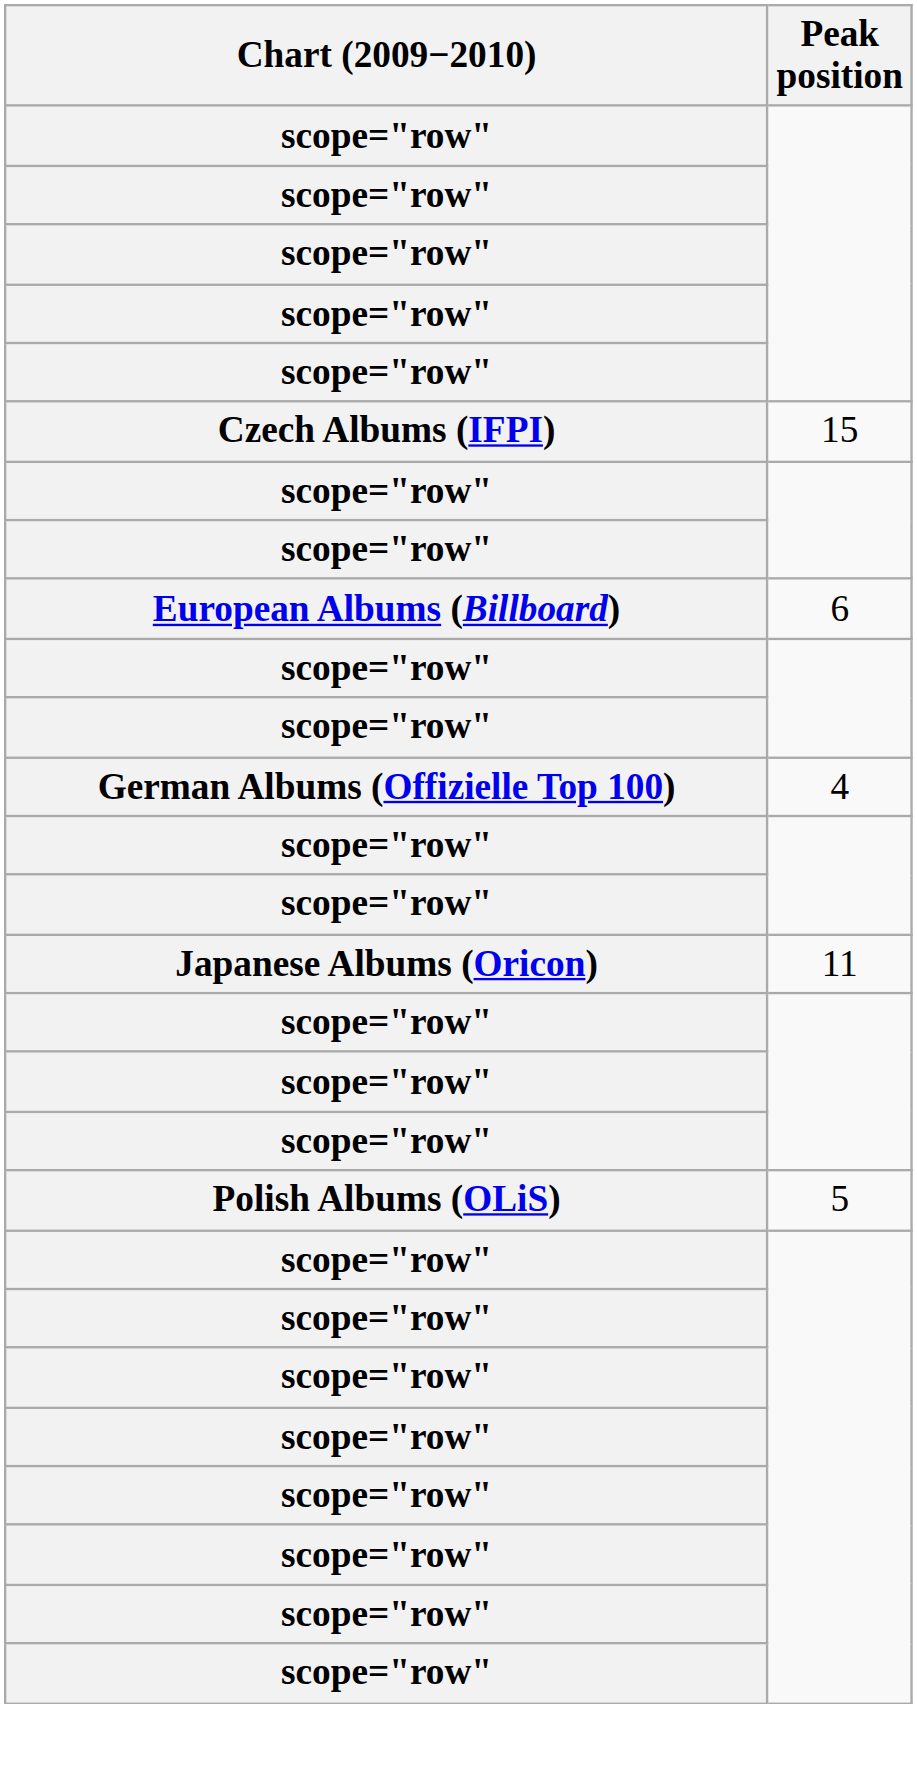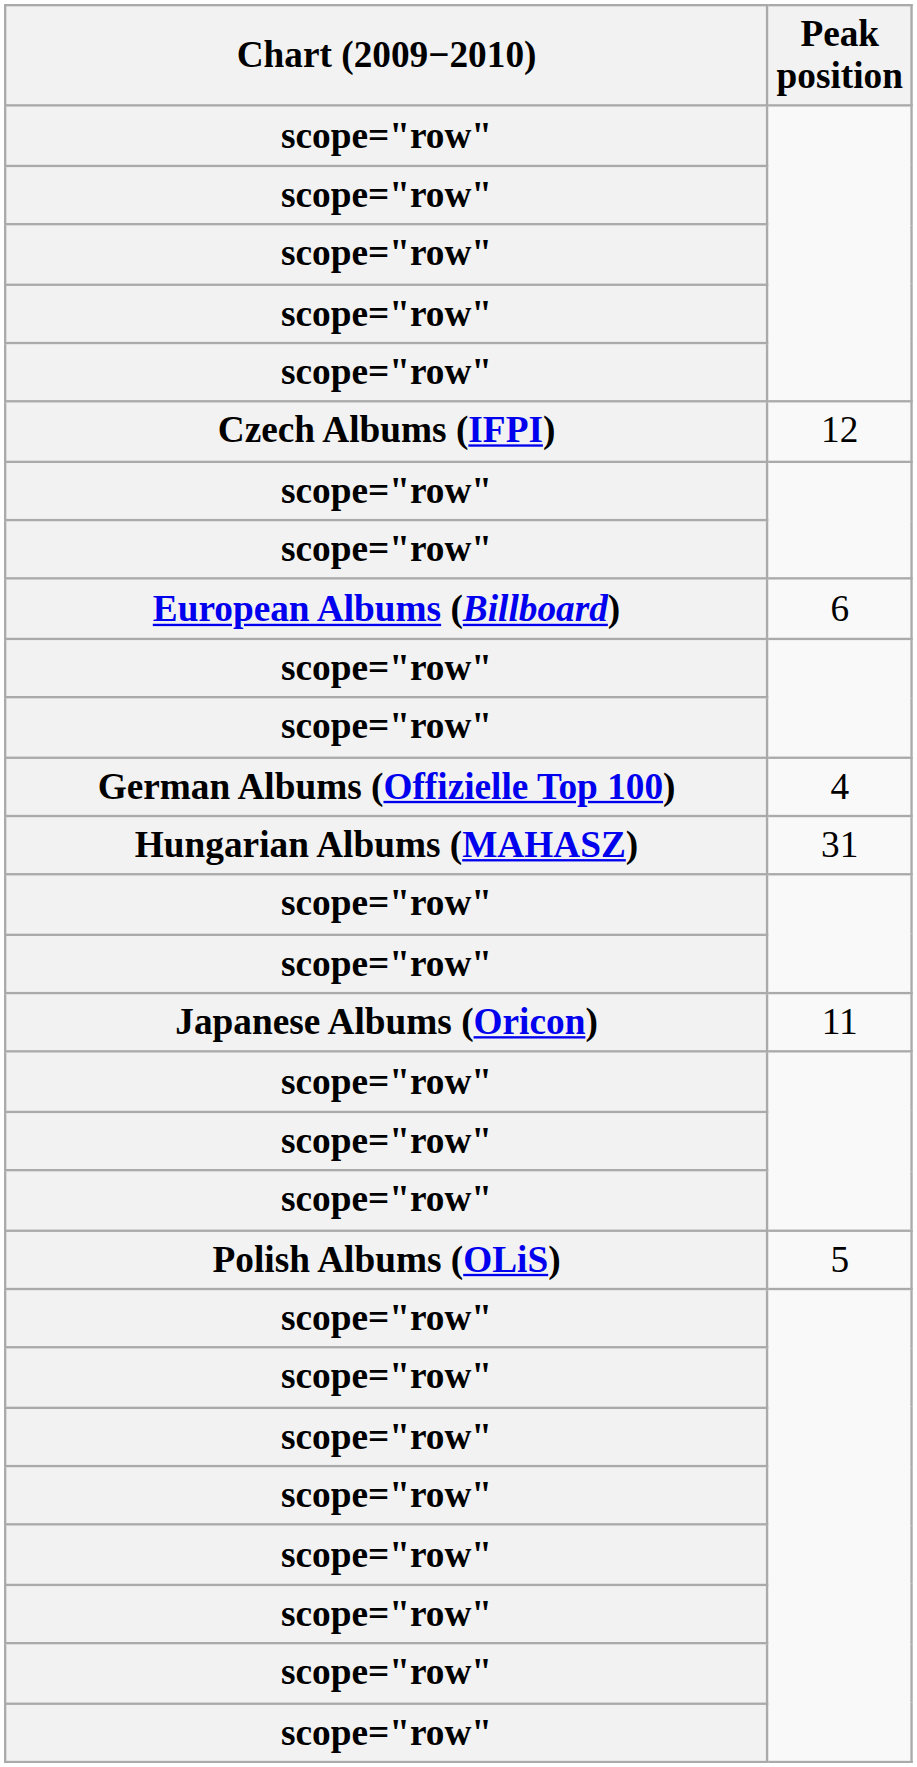(840, 430) 15 -> (840, 430) 12
+ row: (387, 844)
